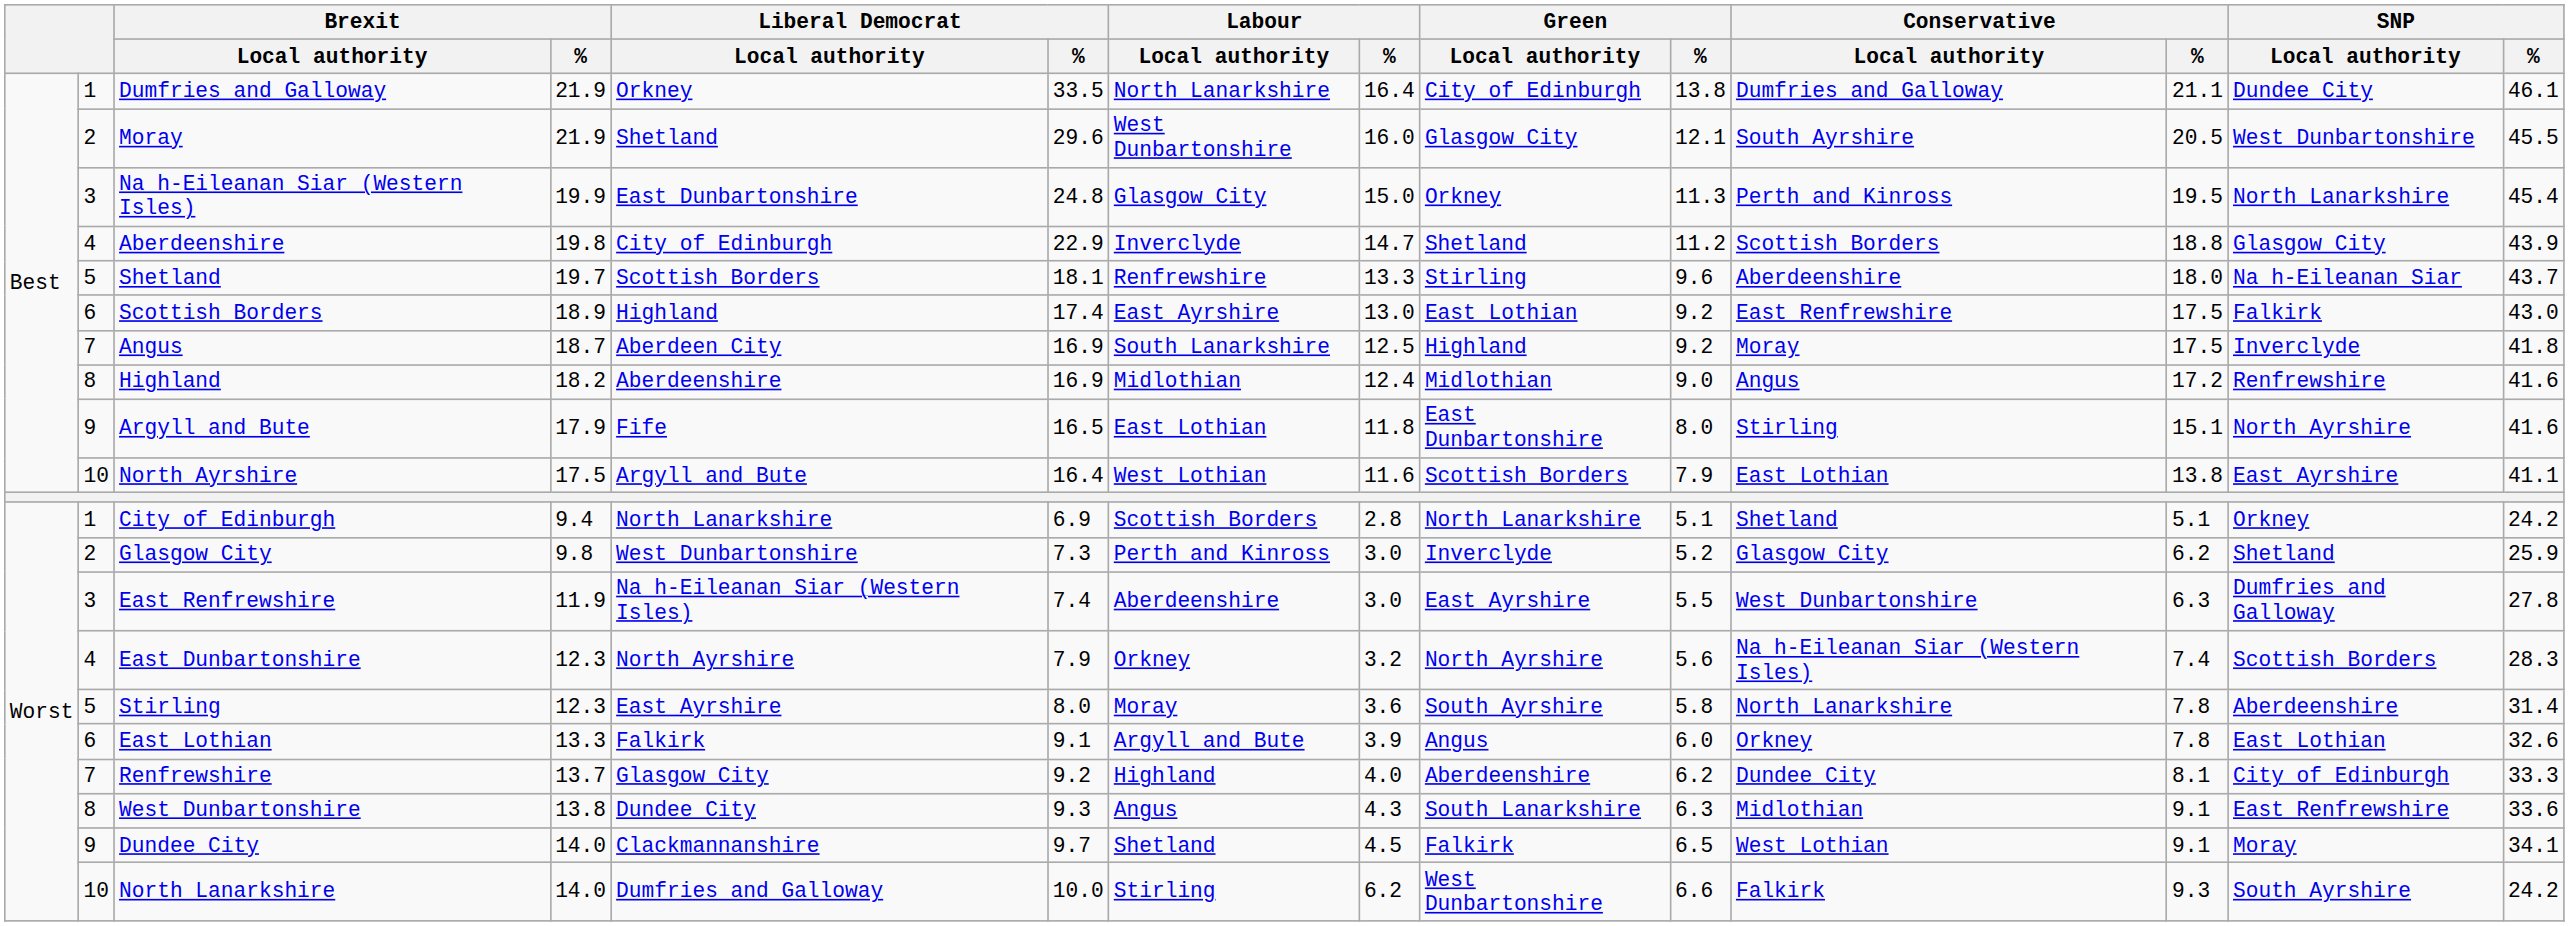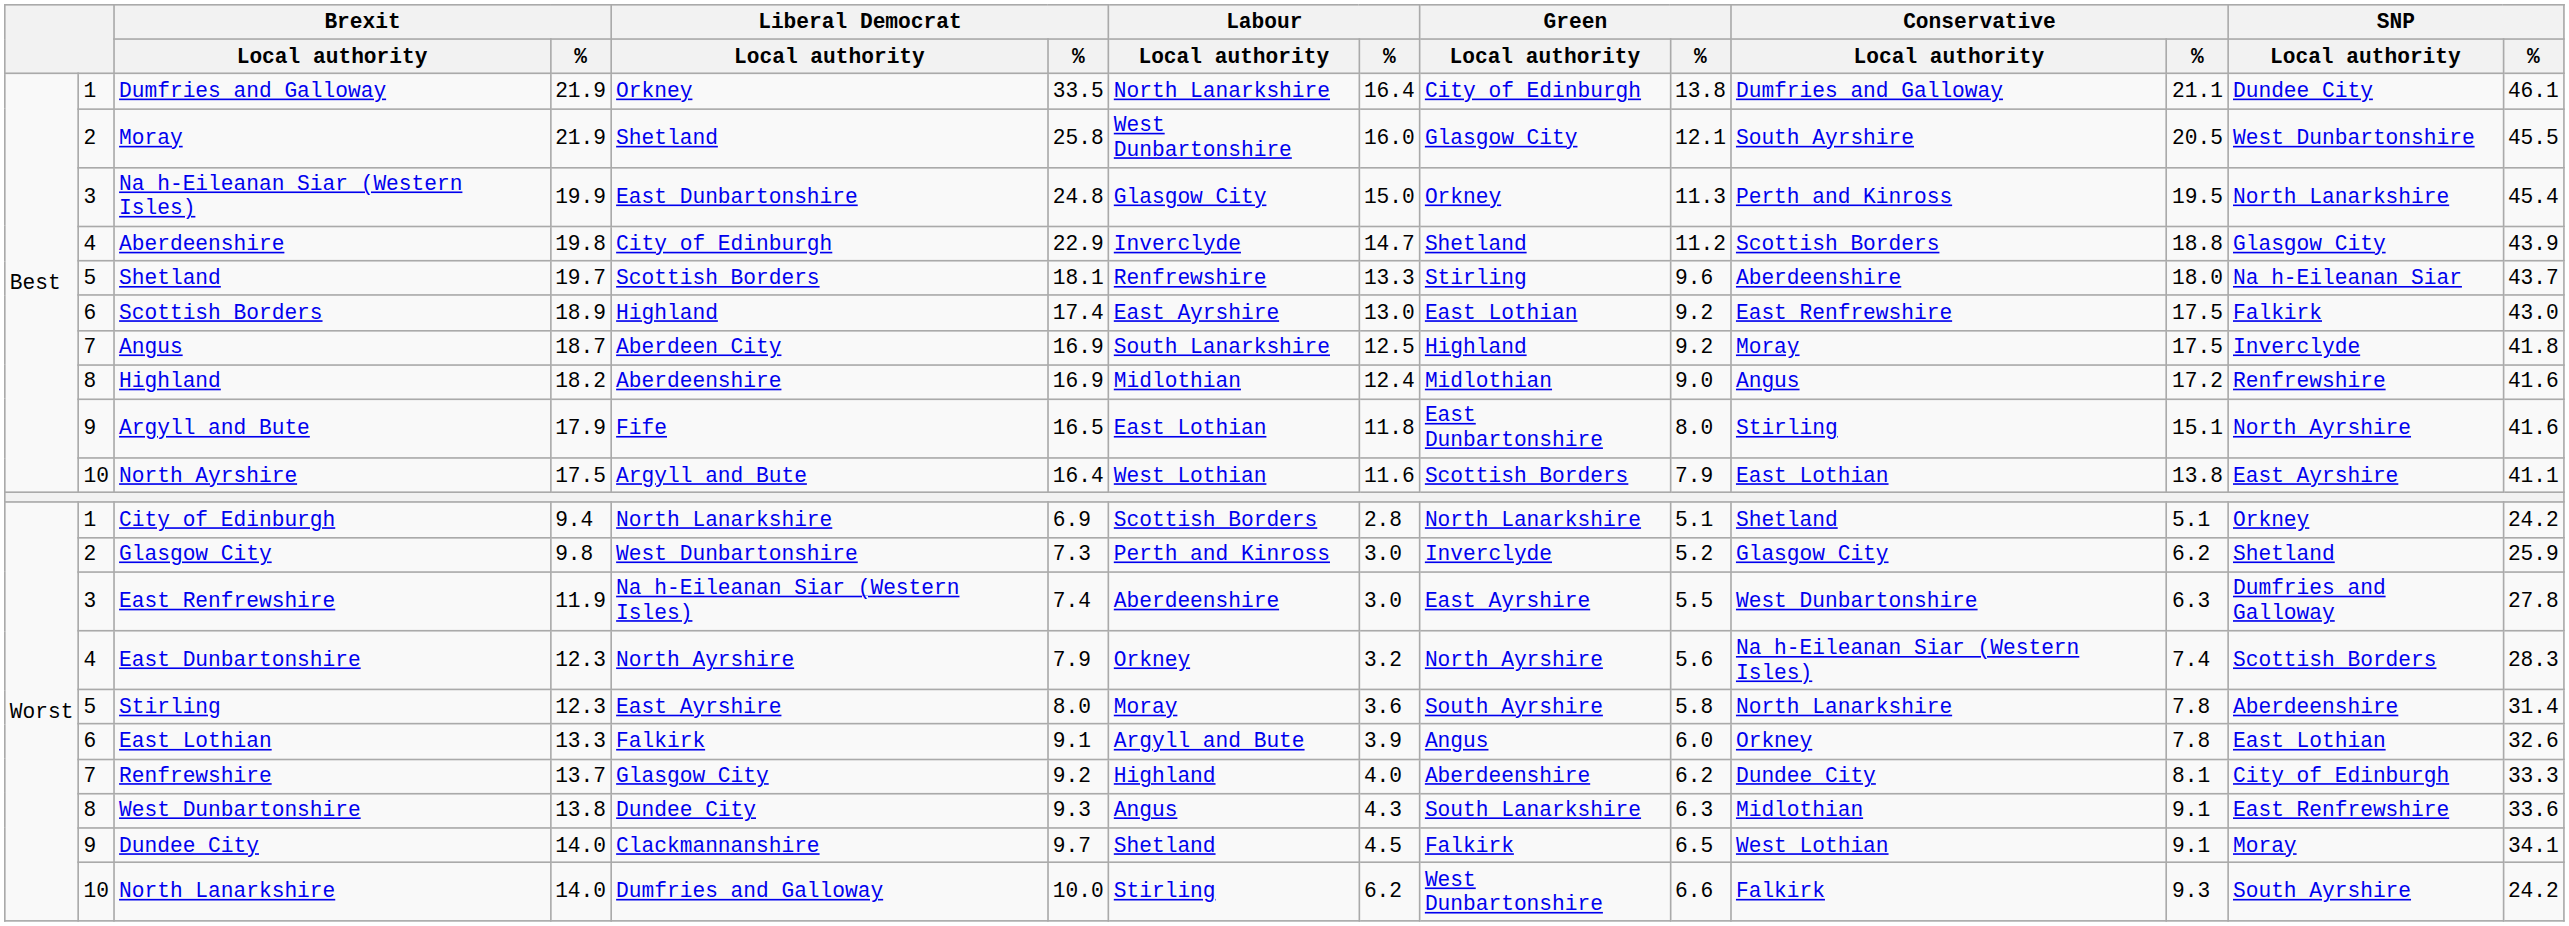(1078, 138) 29.6 -> (1078, 138) 25.8
